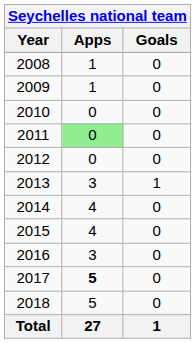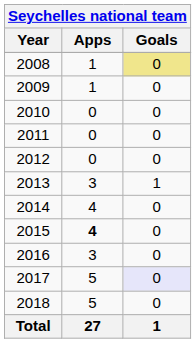(157, 64) no background -> (157, 64) khaki background
(93, 135) lightgreen background -> (93, 135) no background
(93, 231) normal -> (93, 231) bold
(93, 278) bold -> (93, 278) normal
(157, 278) no background -> (157, 278) lavender background
